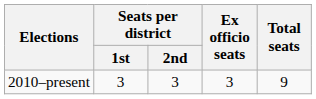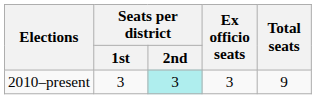(175, 81) no background -> (175, 81) paleturquoise background
